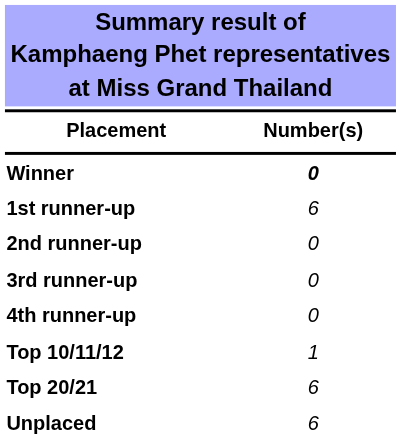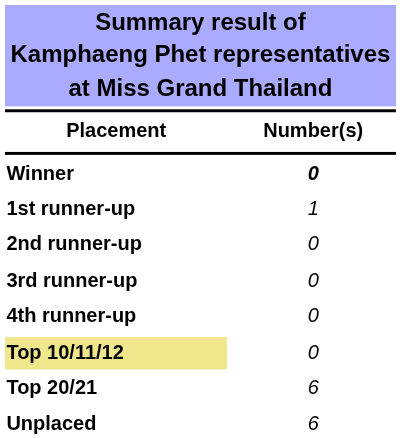(313, 209) 6 -> (313, 209) 1
(65, 352) no background -> (65, 352) khaki background
(313, 352) 1 -> (313, 352) 0
